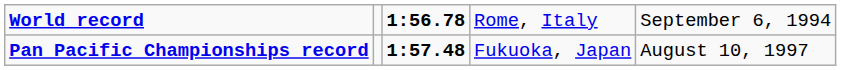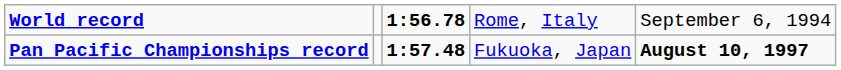(724, 50) normal -> (724, 50) bold
